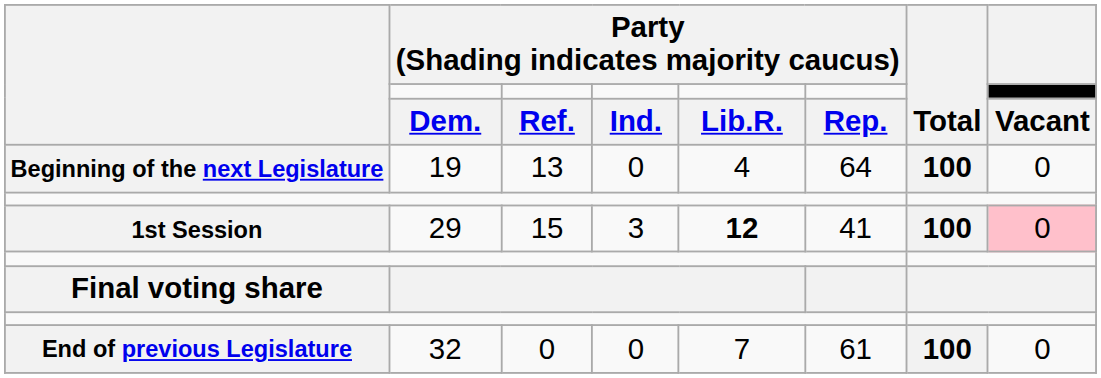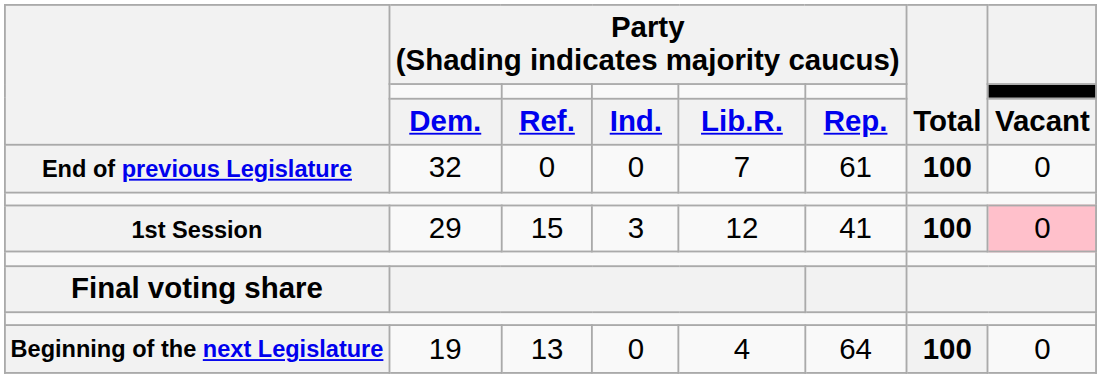rows swapped: (197, 349) <-> (197, 168)
(742, 228) bold -> (742, 228) normal
